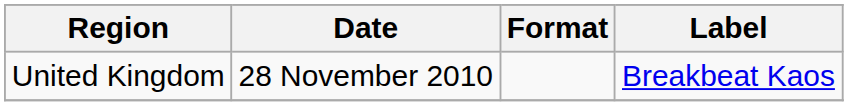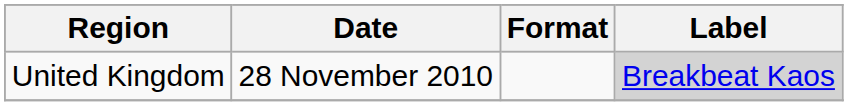(728, 75) no background -> (728, 75) lightgrey background
